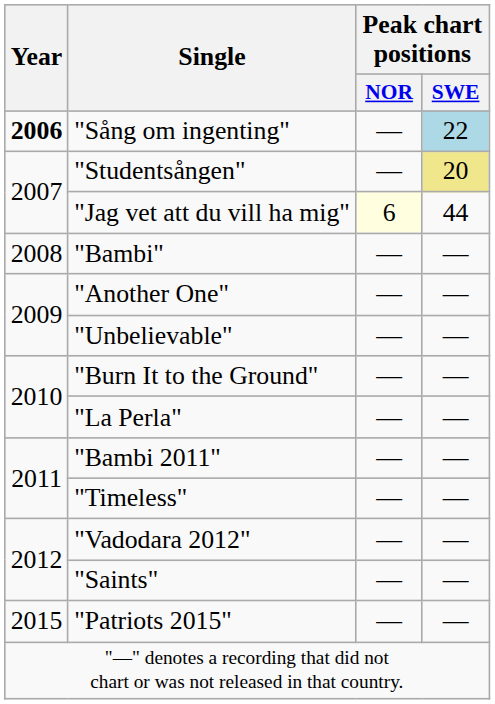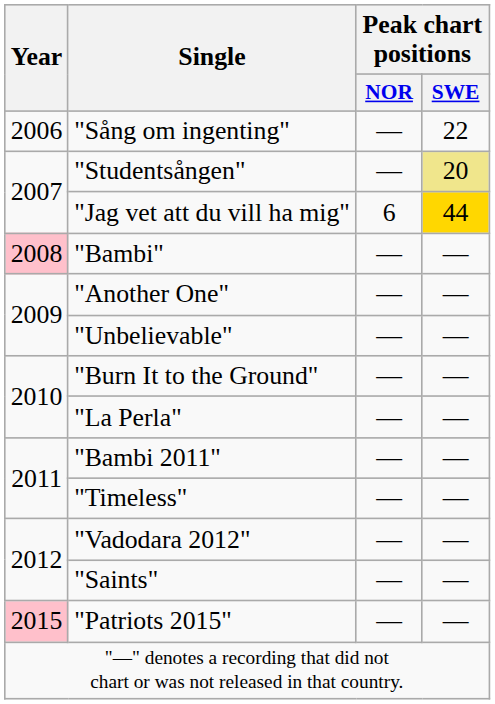(37, 130) bold -> (37, 130) normal
(456, 130) lightblue background -> (456, 130) no background
(389, 212) lightyellow background -> (389, 212) no background
(456, 212) no background -> (456, 212) gold background
(37, 253) no background -> (37, 253) pink background
(37, 620) no background -> (37, 620) pink background
